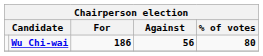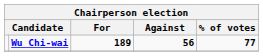(123, 43) 186 -> (123, 43) 189
(250, 43) 80 -> (250, 43) 77
